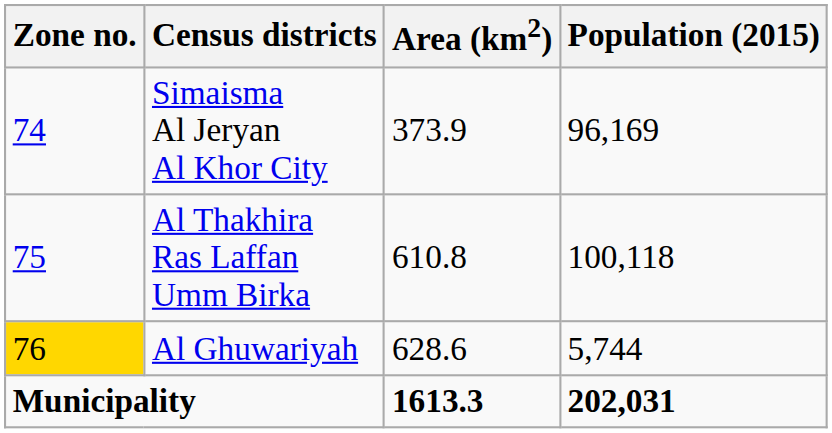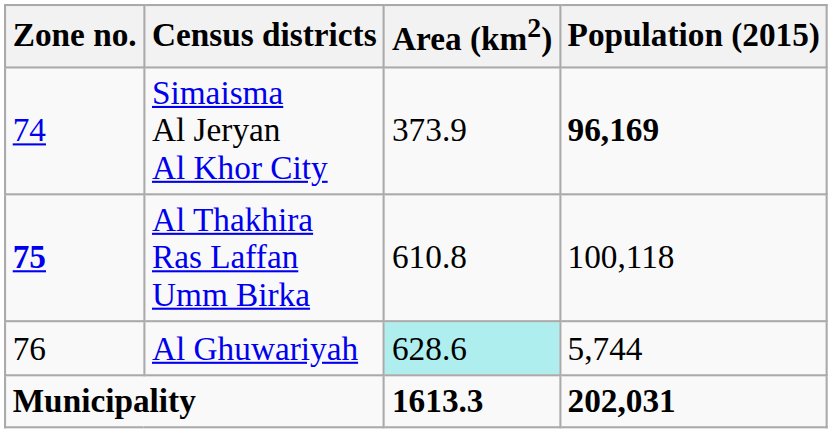(613, 130) normal -> (613, 130) bold
(29, 257) normal -> (29, 257) bold
(29, 347) gold background -> (29, 347) no background
(429, 347) no background -> (429, 347) paleturquoise background
